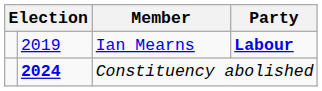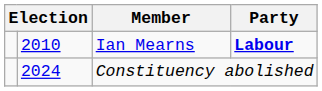(41, 45) 2019 -> (41, 45) 2010
(41, 72) bold -> (41, 72) normal
